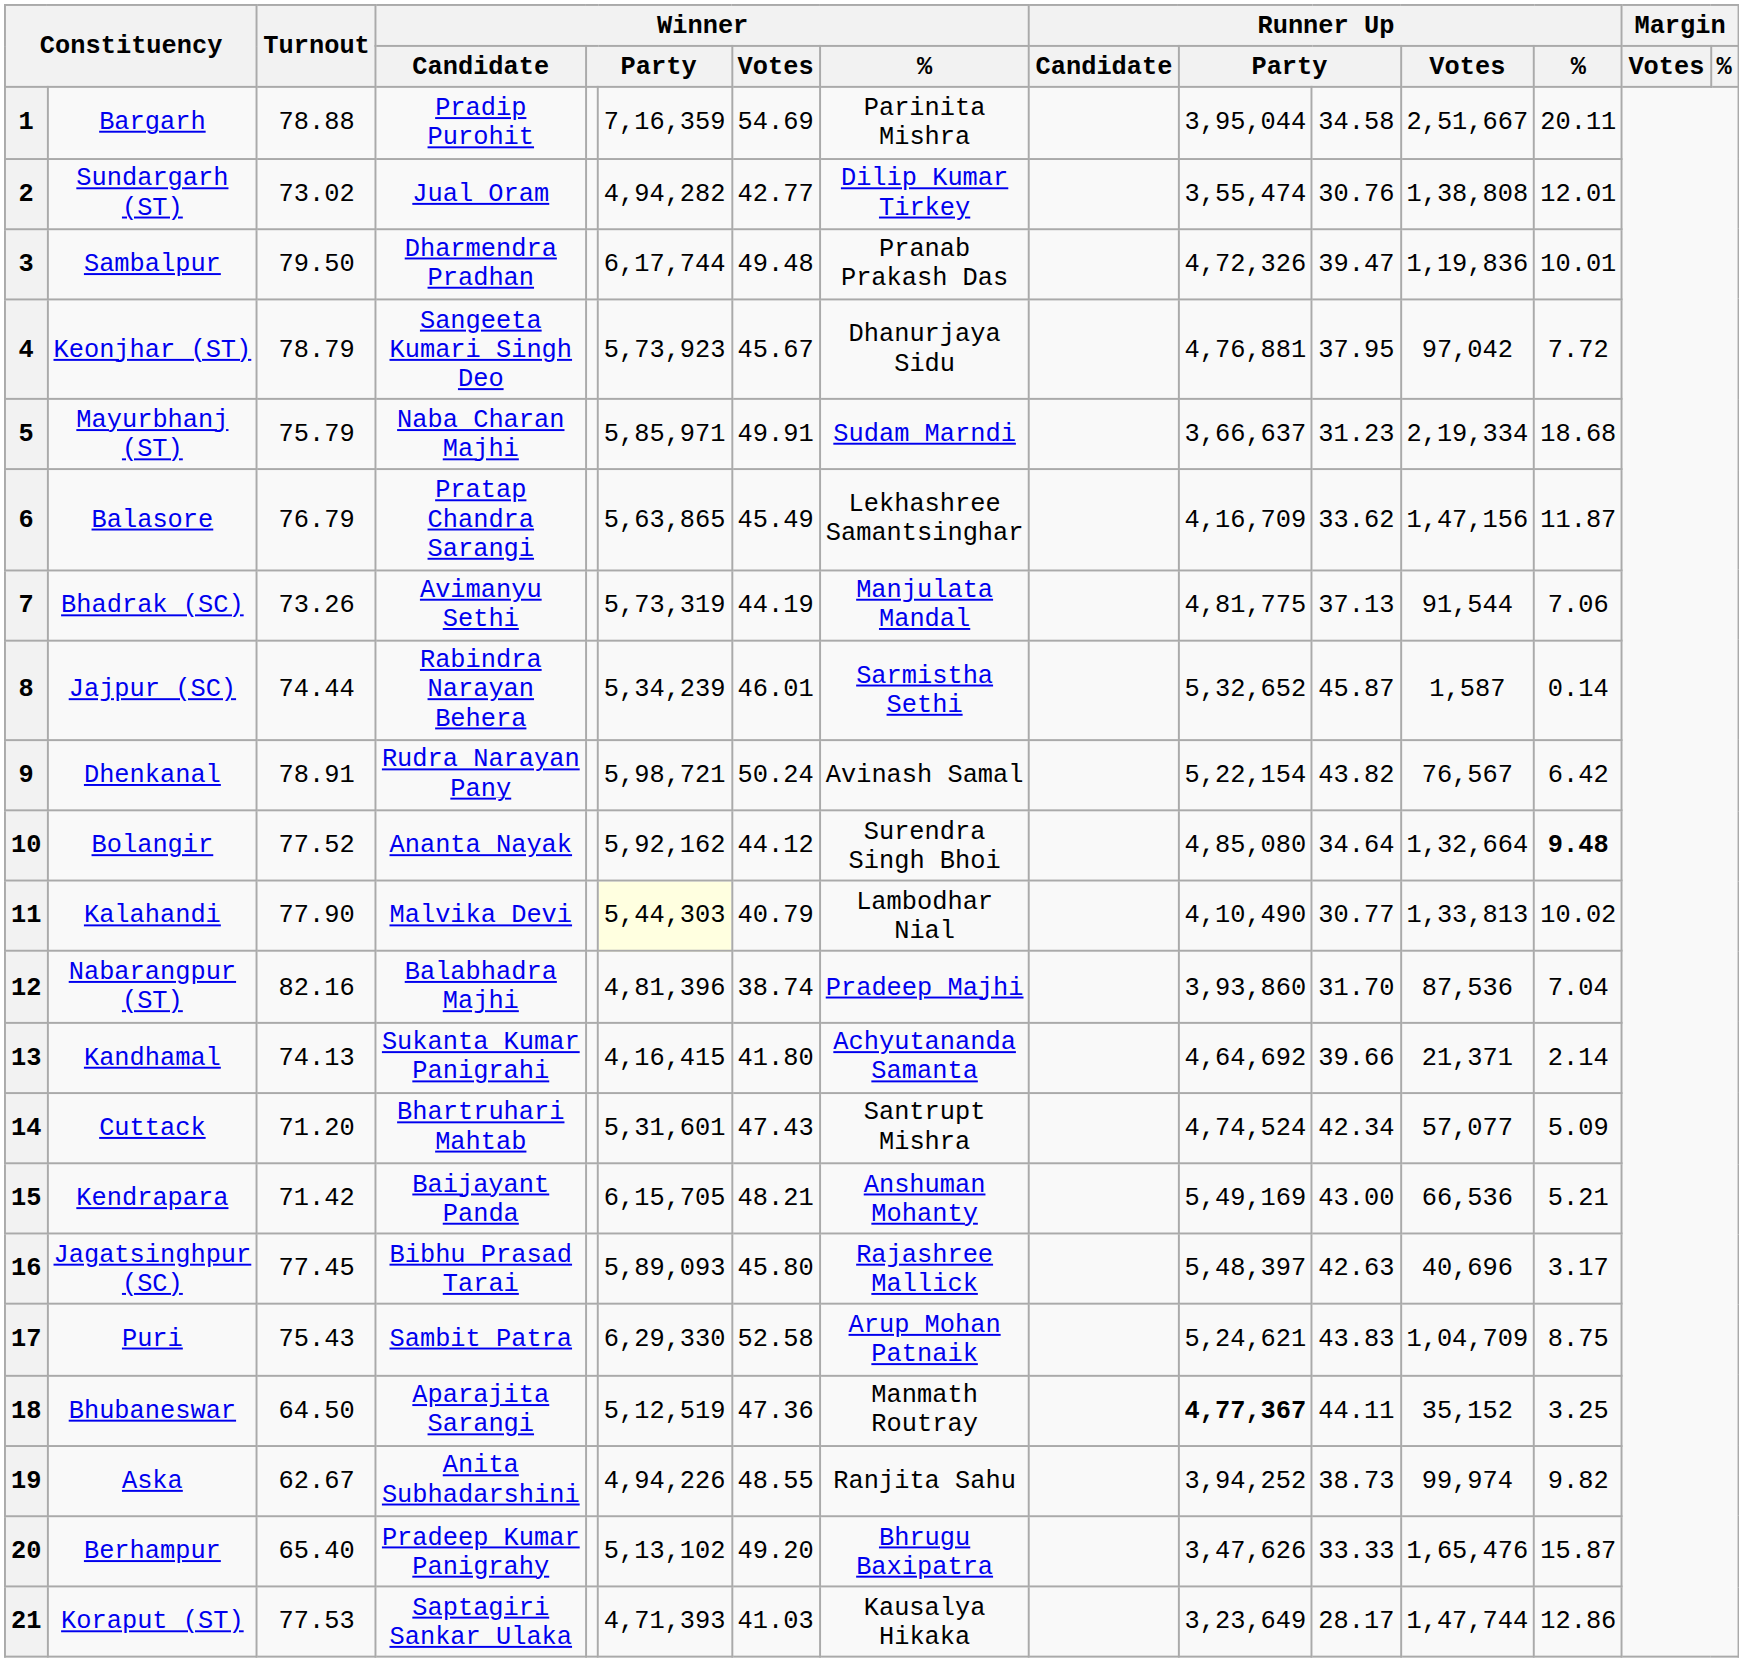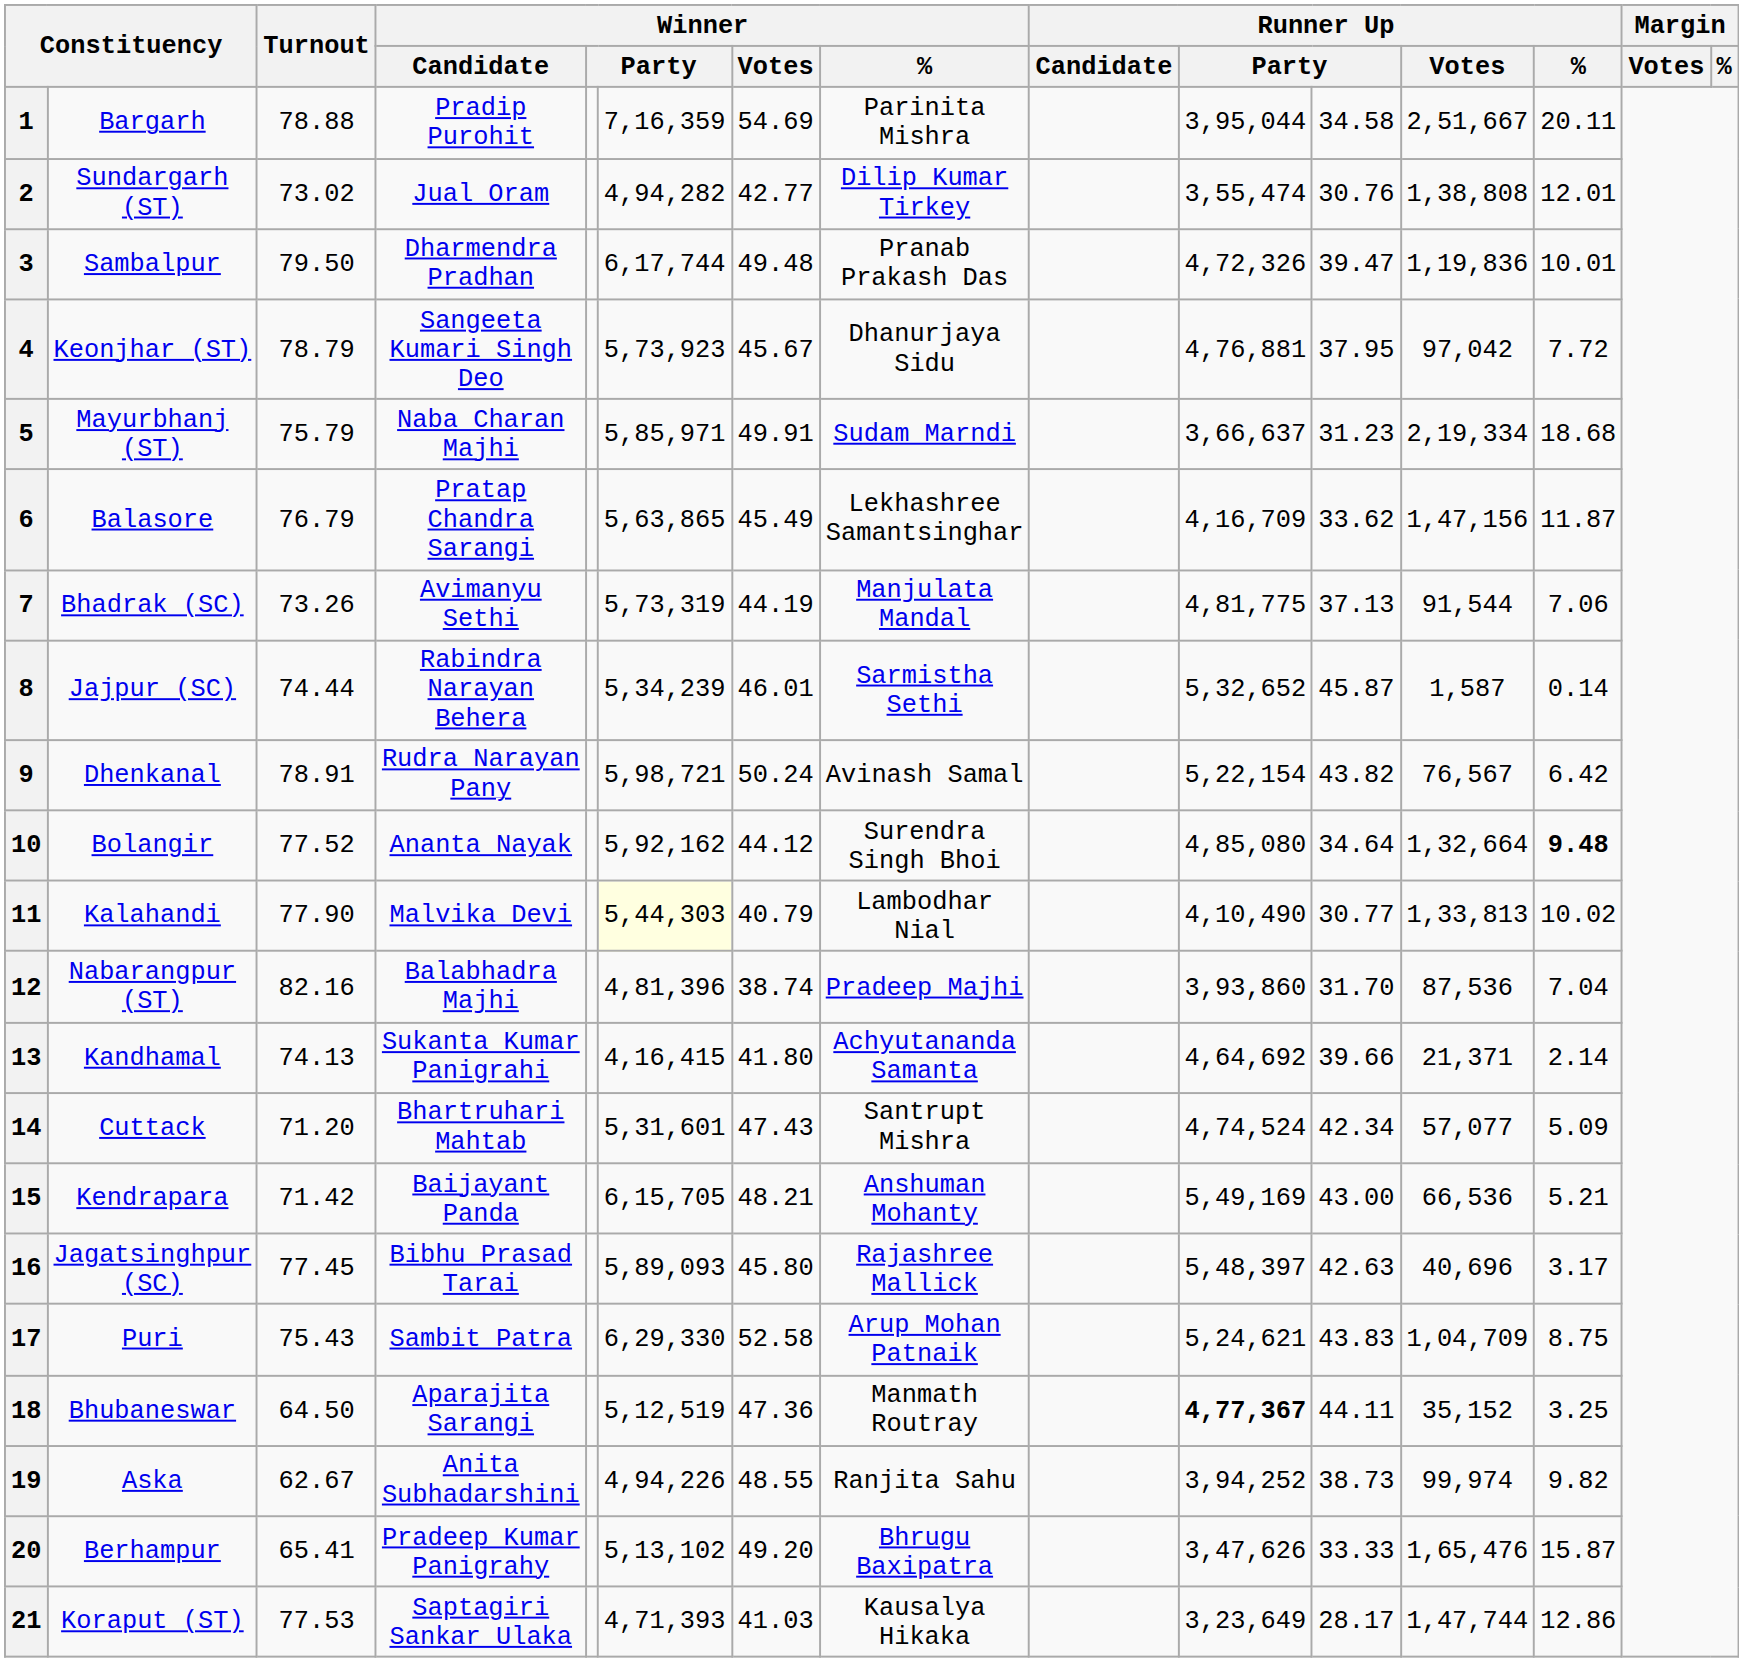(317, 1551) 65.40 -> (317, 1551) 65.41
